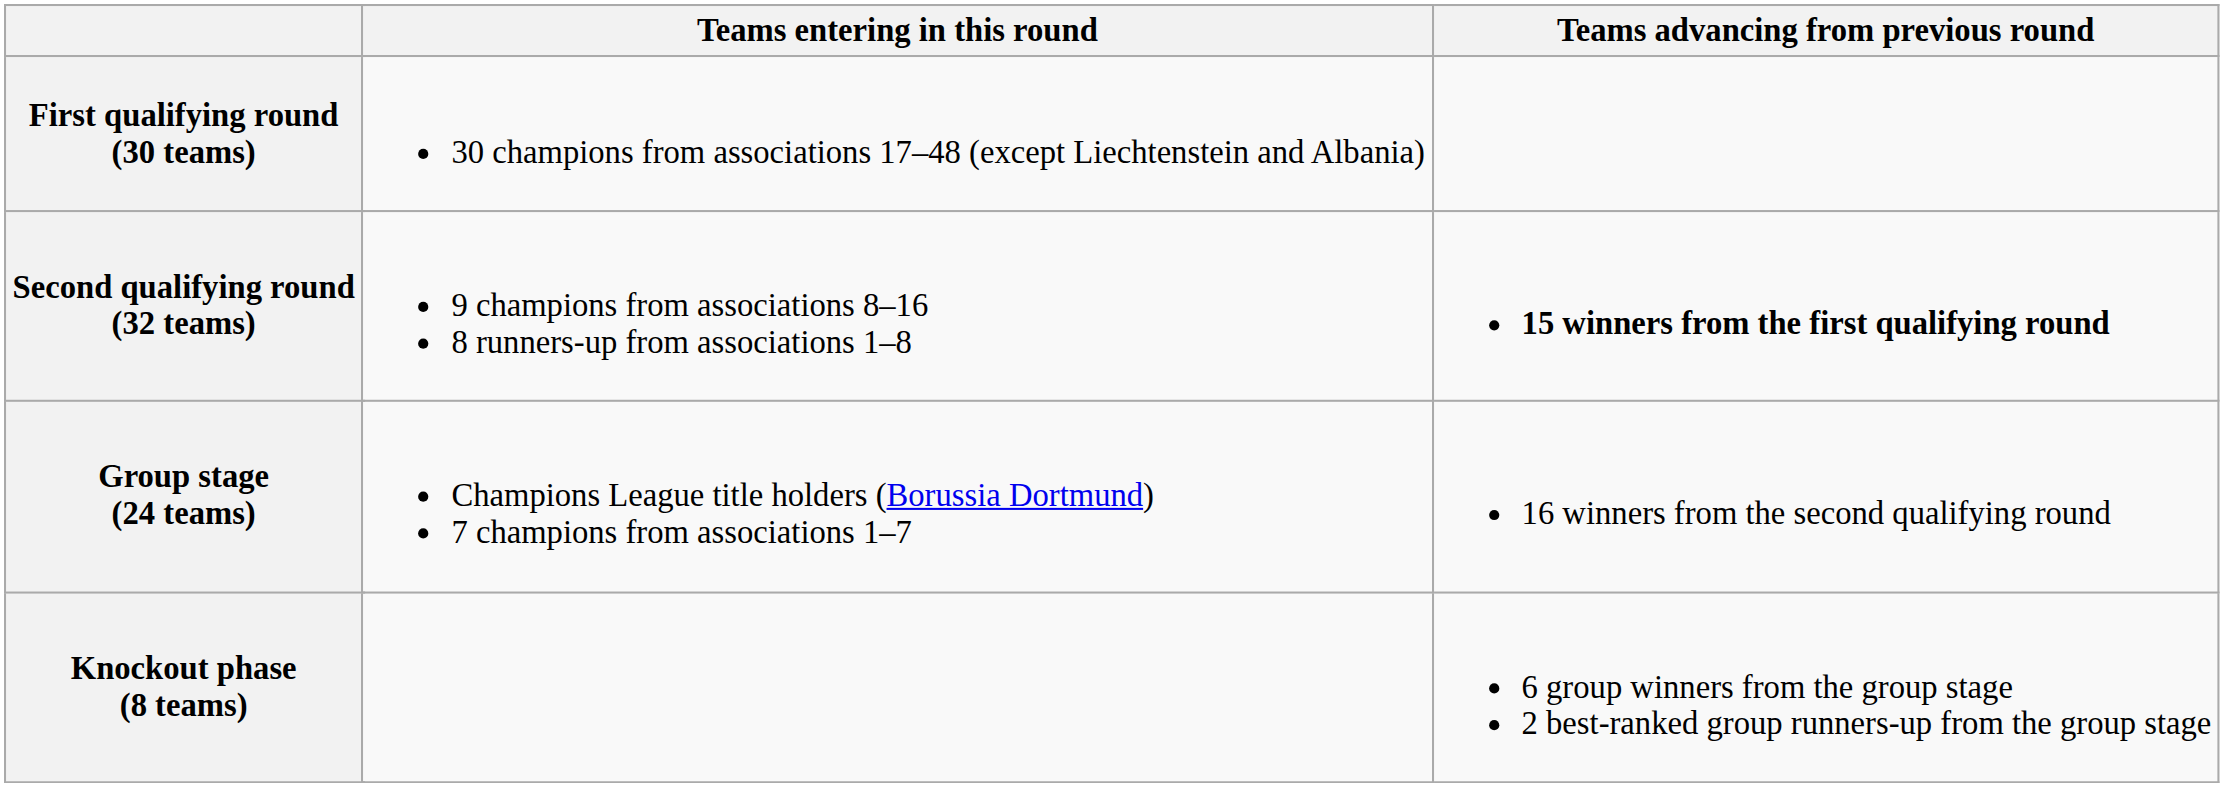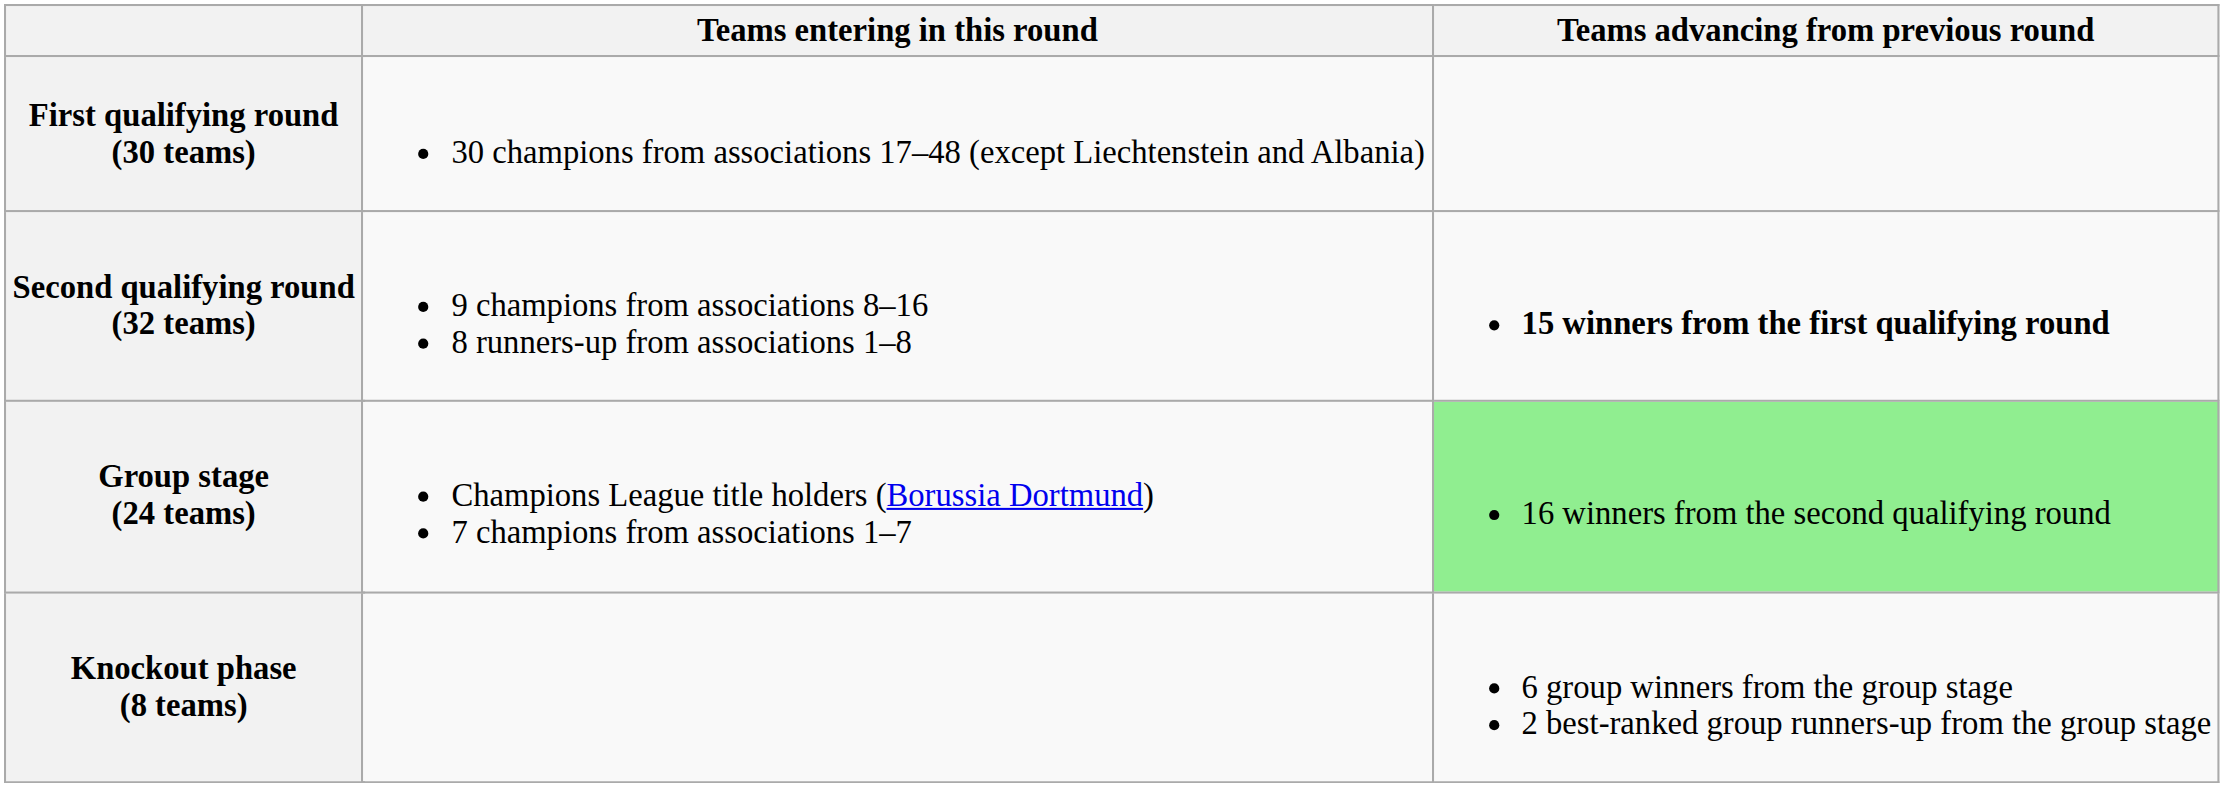(1826, 515) no background -> (1826, 515) lightgreen background
